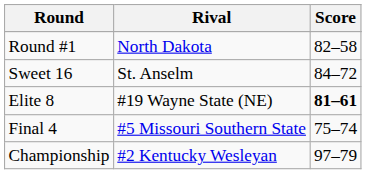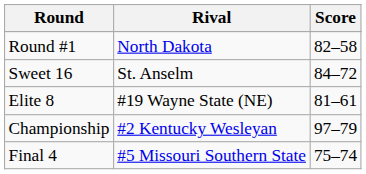(336, 100) bold -> (336, 100) normal
rows swapped: (33, 127) <-> (59, 155)
